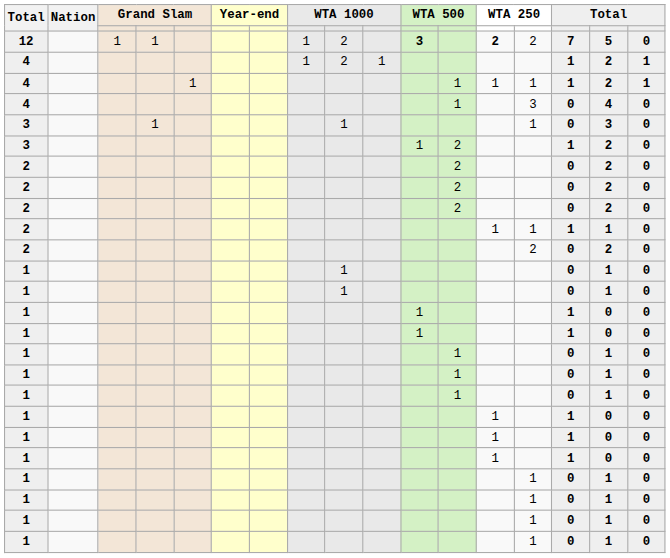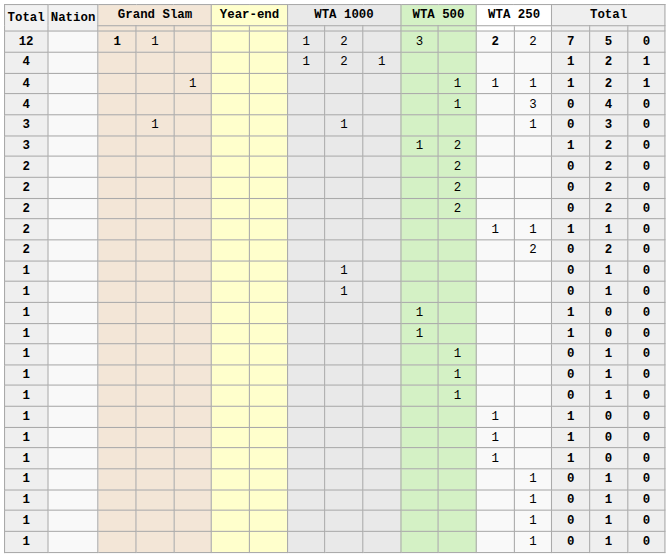(117, 41) normal -> (117, 41) bold
(420, 41) bold -> (420, 41) normal
